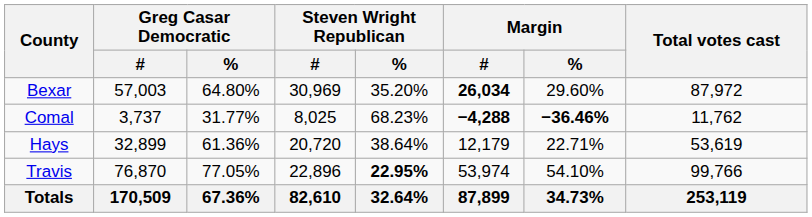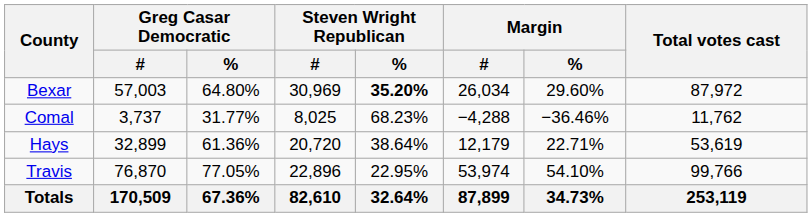(399, 90) normal -> (399, 90) bold
(484, 90) bold -> (484, 90) normal
(484, 117) bold -> (484, 117) normal
(575, 117) bold -> (575, 117) normal
(399, 171) bold -> (399, 171) normal
